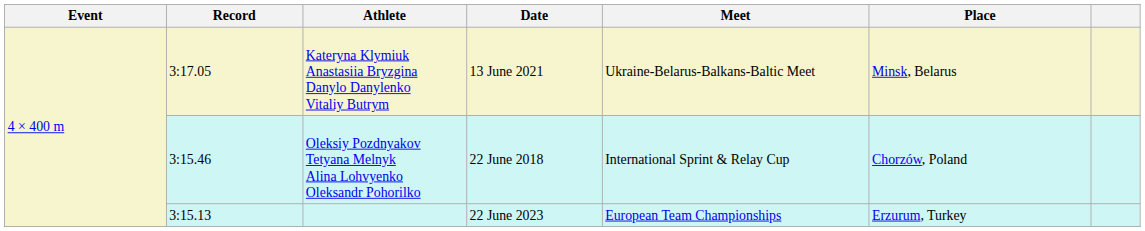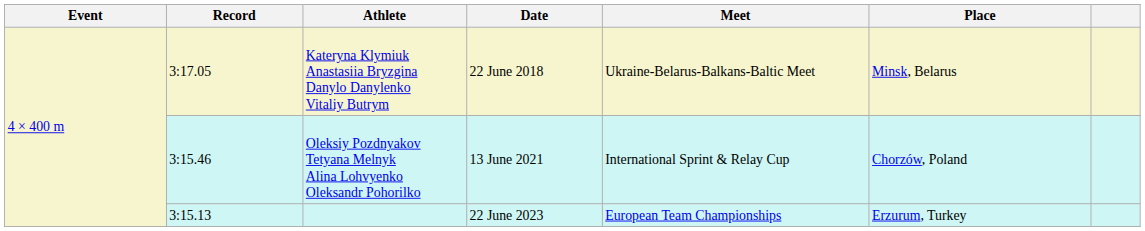(506, 71) 13 June 2021 -> (506, 71) 22 June 2018
(506, 159) 22 June 2018 -> (506, 159) 13 June 2021
